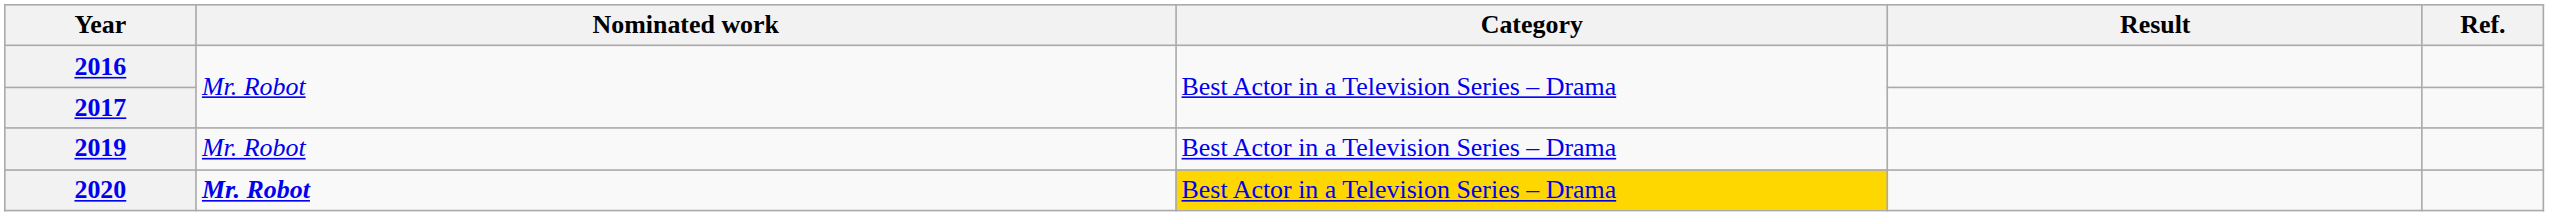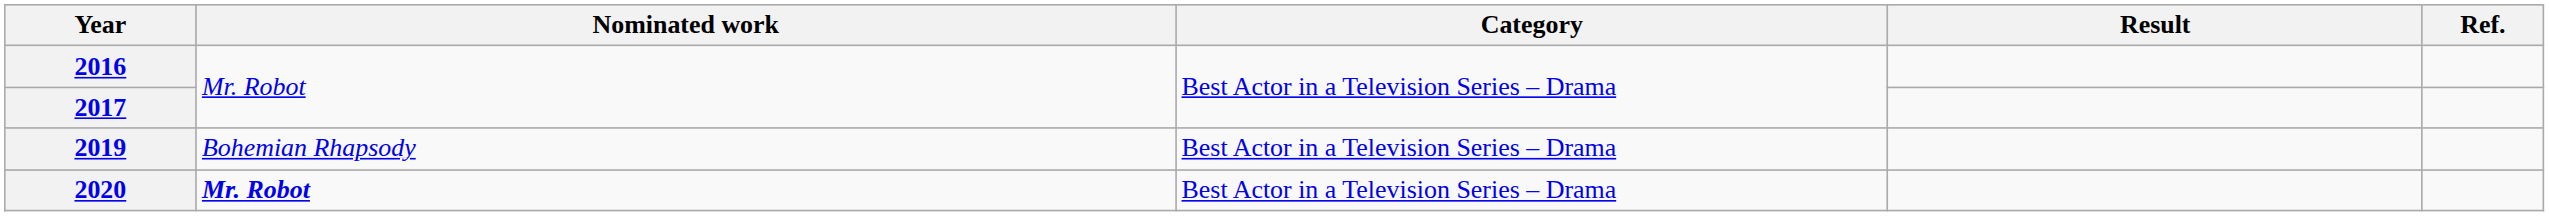(254, 148) Mr. Robot -> (309, 148) Bohemian Rhapsody
(1399, 189) gold background -> (1399, 189) no background
